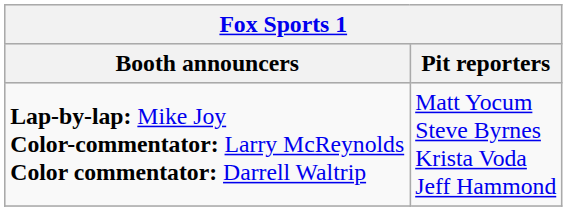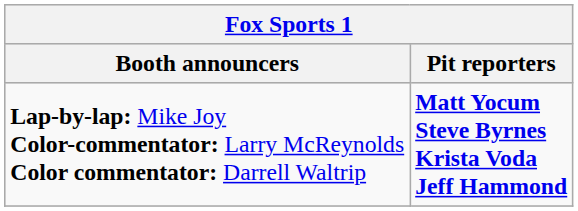(486, 144) normal -> (491, 144) bold
